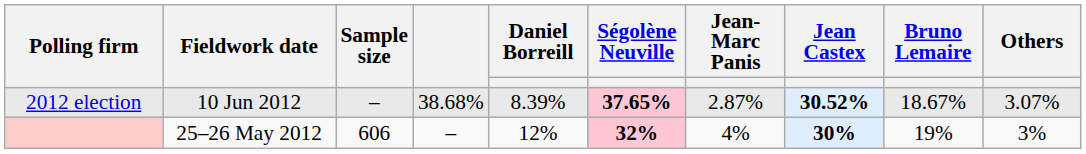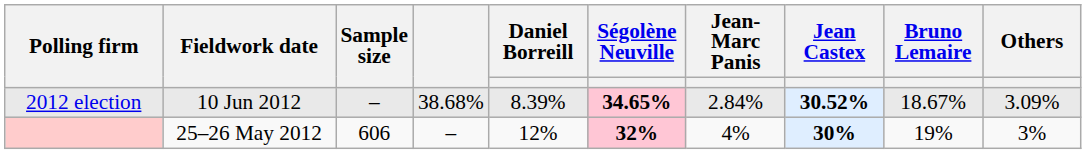(637, 103) 37.65% -> (637, 103) 34.65%
(736, 103) 2.87% -> (736, 103) 2.84%
(1032, 103) 3.07% -> (1032, 103) 3.09%
